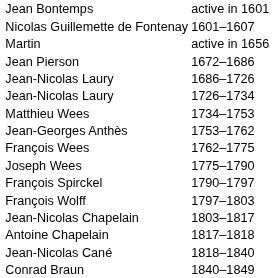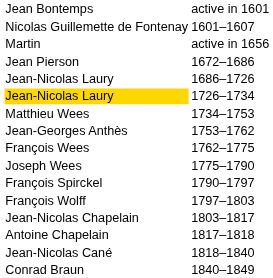(59, 96) no background -> (59, 96) gold background
